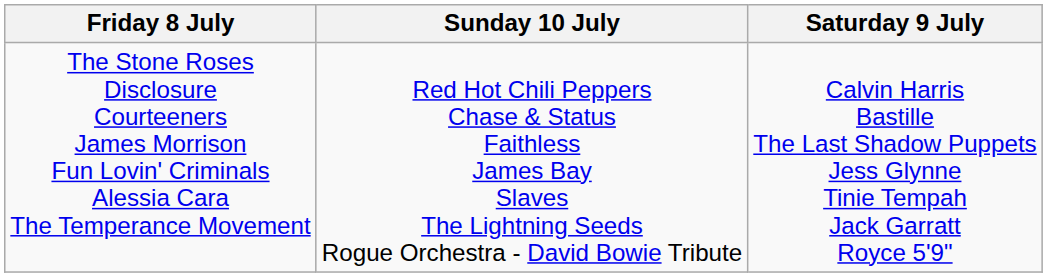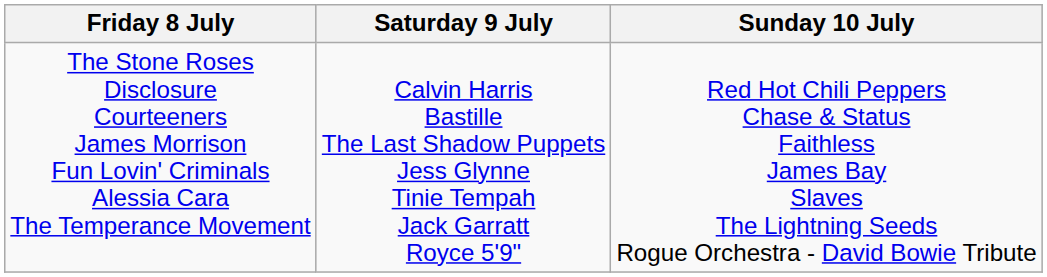columns swapped: (895, 23) <-> (532, 23)
